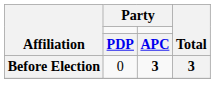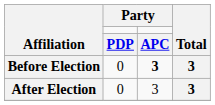+ row: (54, 89)
